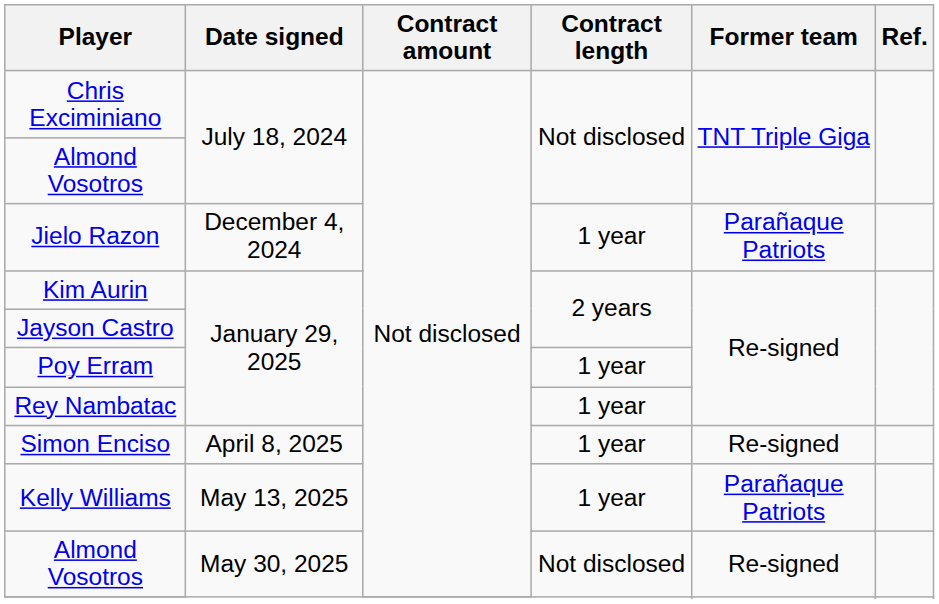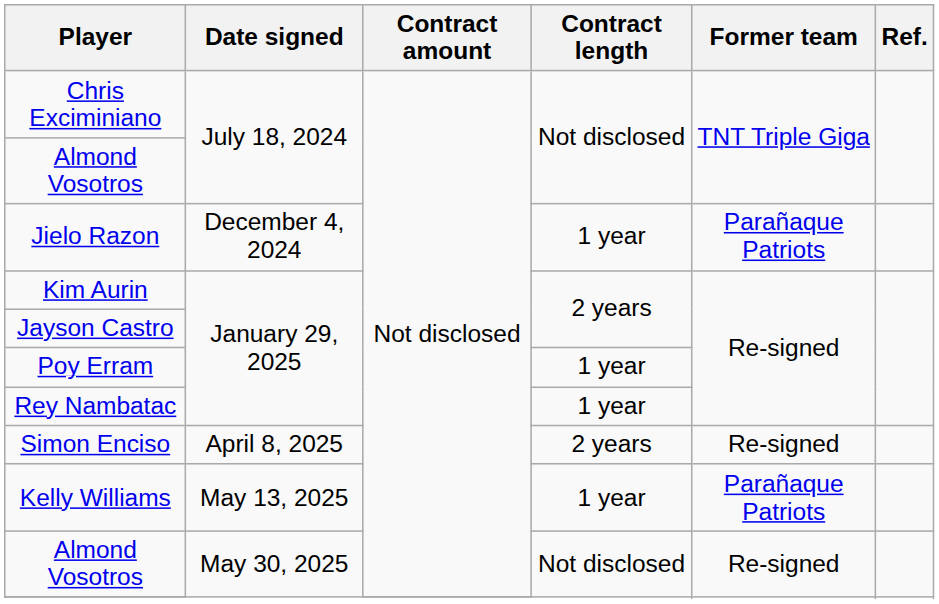(612, 444) 1 year -> (612, 444) 2 years
